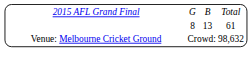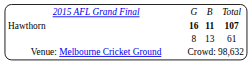+ row: (27, 26)
